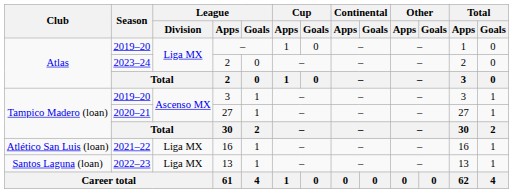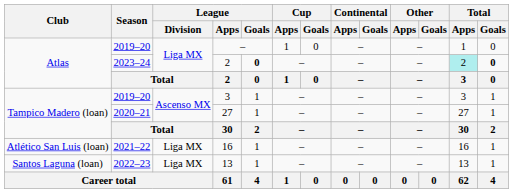(257, 63) normal -> (257, 63) bold
(463, 63) no background -> (463, 63) paleturquoise background
(493, 63) normal -> (493, 63) bold
